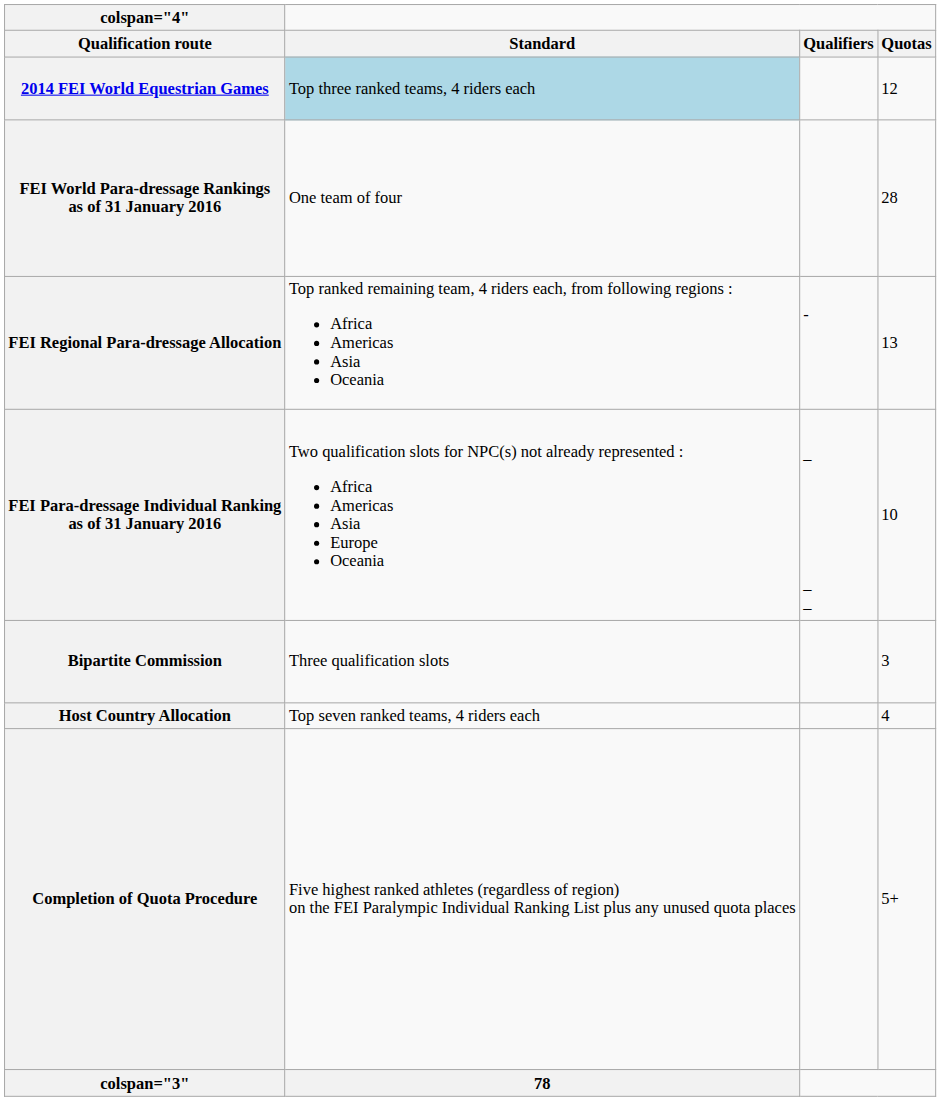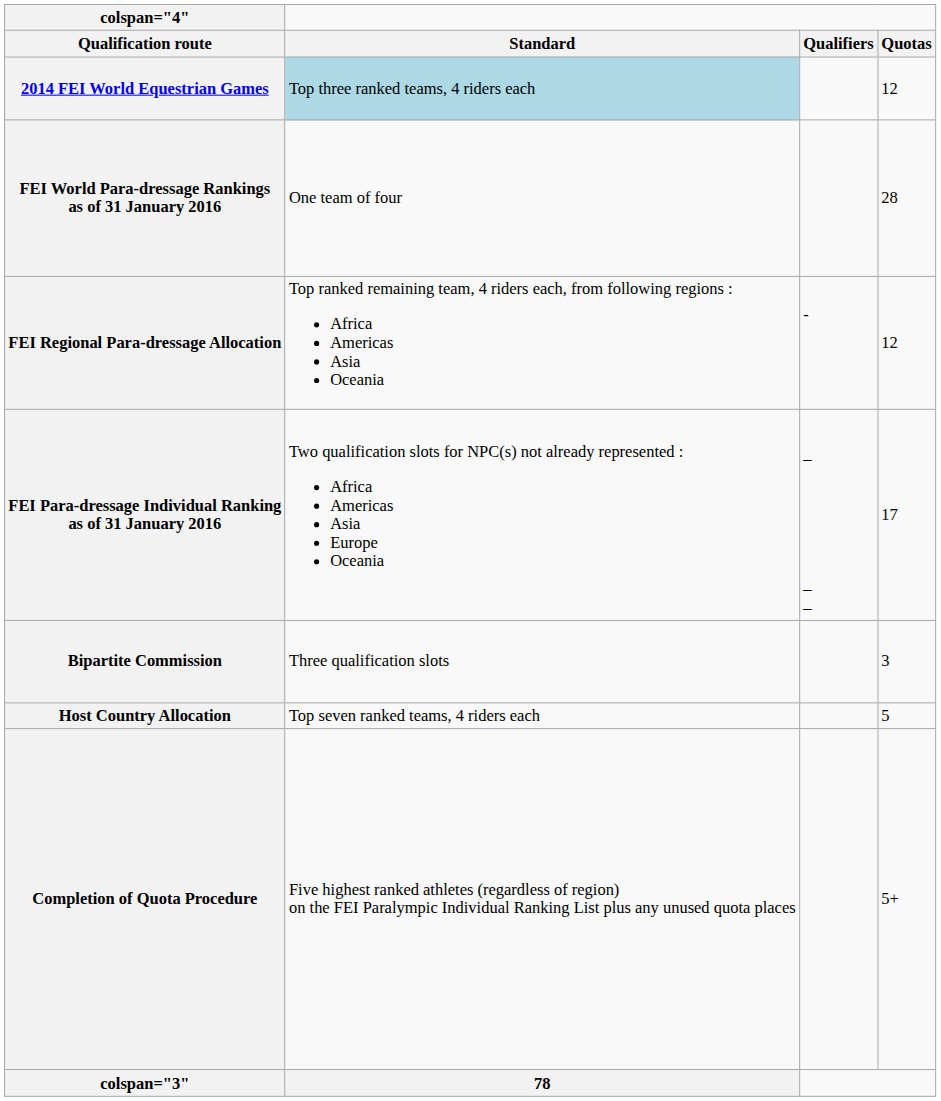(890, 342) 13 -> (890, 342) 12
(890, 514) 10 -> (890, 514) 17
(885, 715) 4 -> (885, 715) 5
